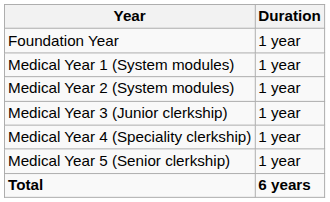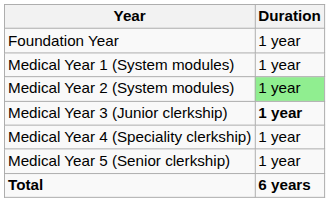(279, 88) no background -> (279, 88) lightgreen background
(279, 112) normal -> (280, 112) bold
